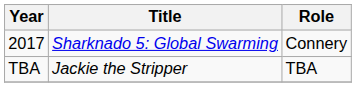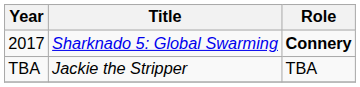(316, 43) normal -> (319, 43) bold
